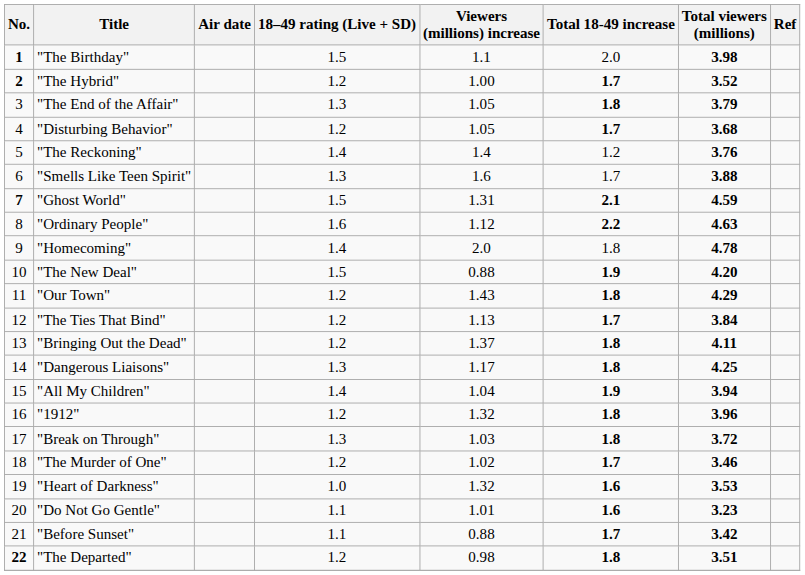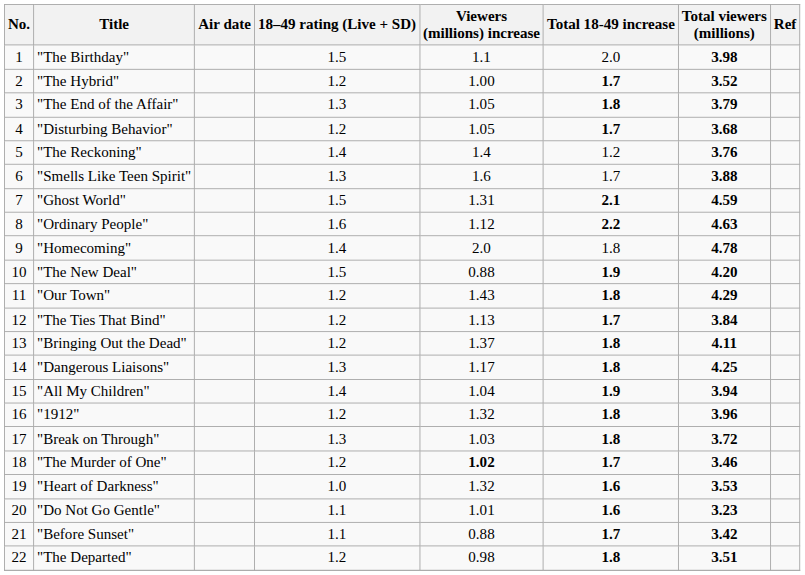(19, 57) bold -> (19, 57) normal
(19, 81) bold -> (19, 81) normal
(19, 200) bold -> (19, 200) normal
(481, 462) normal -> (481, 462) bold
(19, 558) bold -> (19, 558) normal
